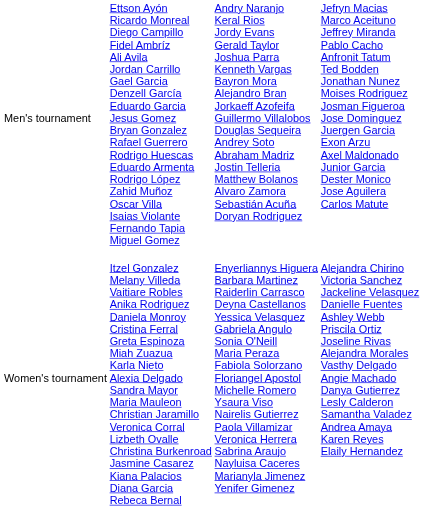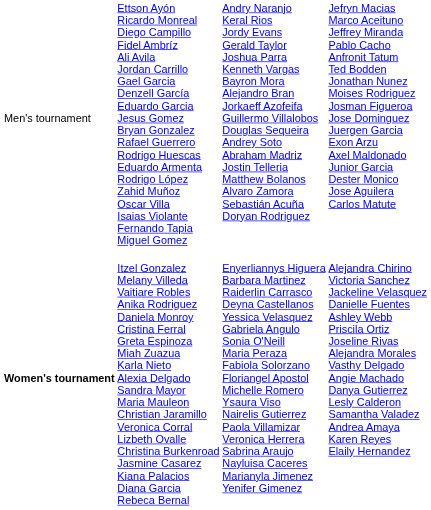(55, 378) normal -> (59, 378) bold
